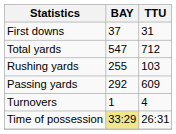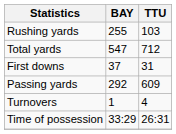rows swapped: (36, 31) <-> (43, 66)
(122, 120) khaki background -> (122, 120) no background
